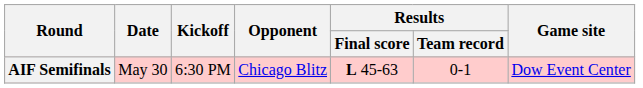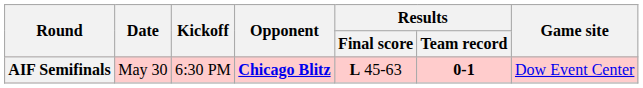(283, 69) normal -> (284, 69) bold
(460, 69) normal -> (464, 69) bold
